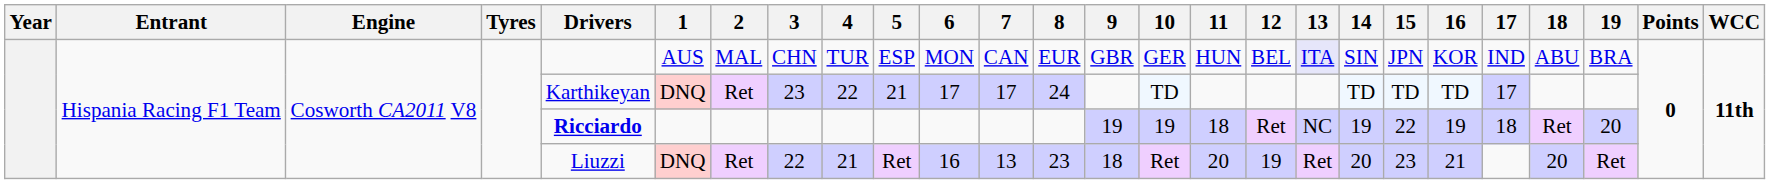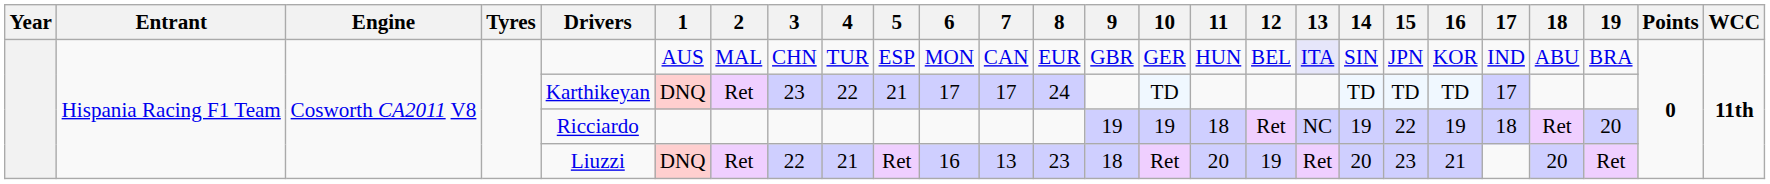(598, 126) bold -> (598, 126) normal
